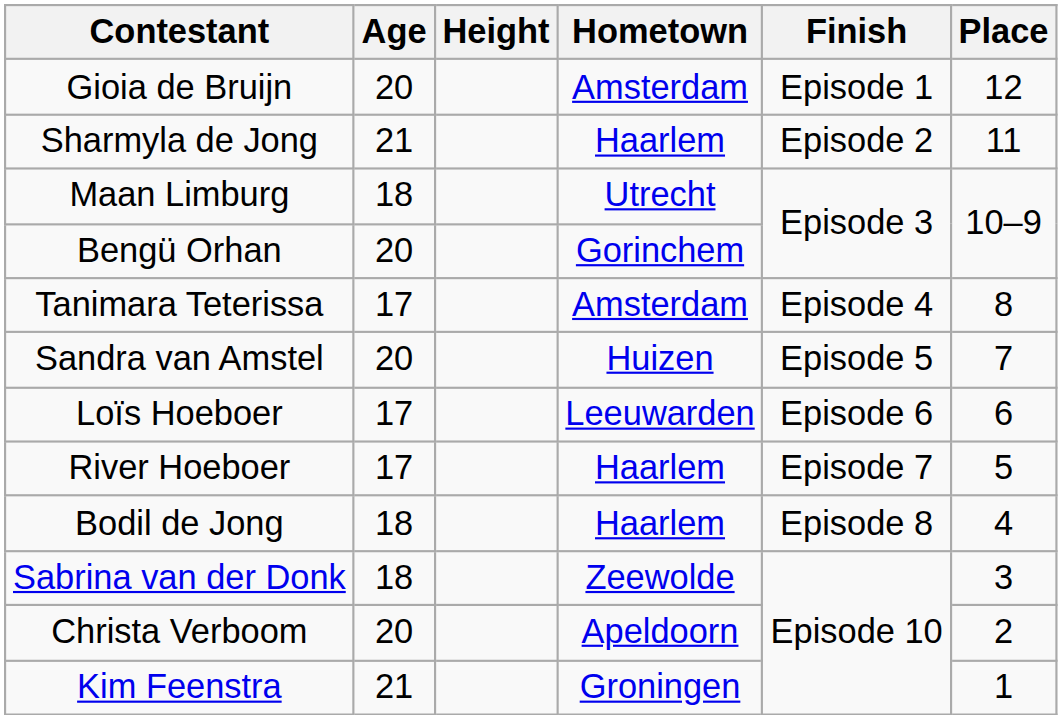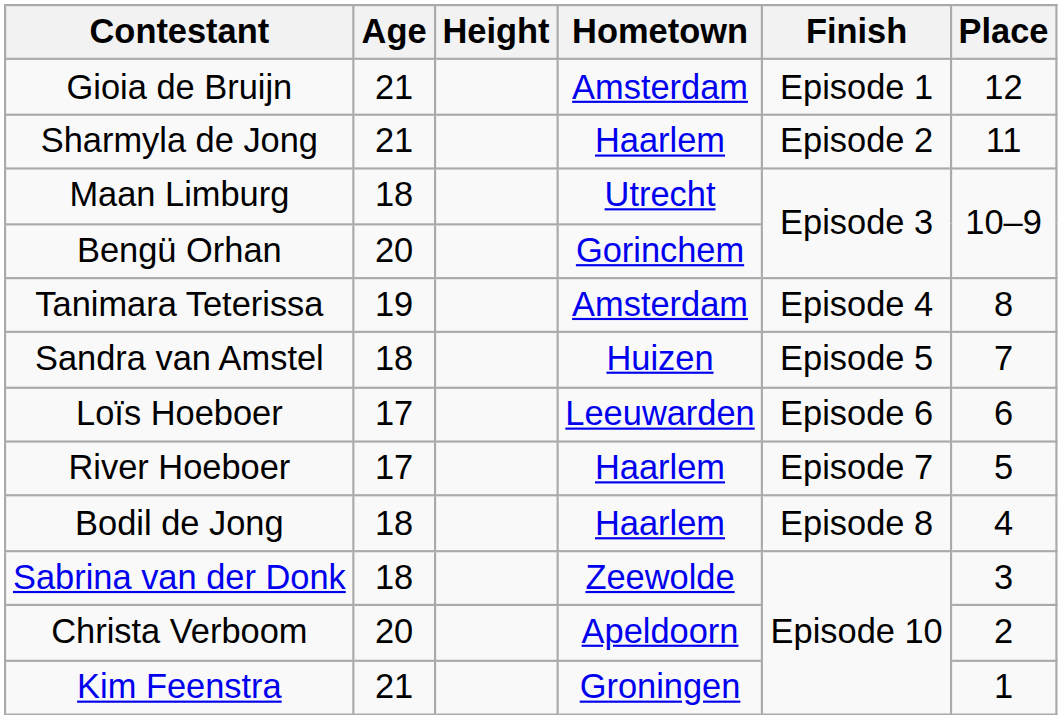(394, 86) 20 -> (394, 86) 21
(394, 304) 17 -> (394, 304) 19
(394, 359) 20 -> (394, 359) 18
